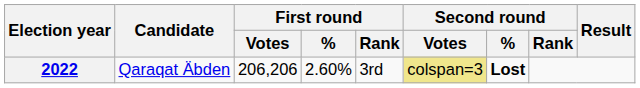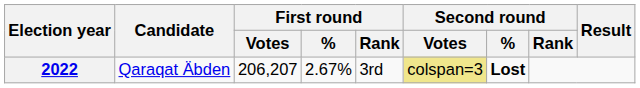(268, 69) 206,206 -> (268, 69) 206,207
(328, 69) 2.60% -> (328, 69) 2.67%
